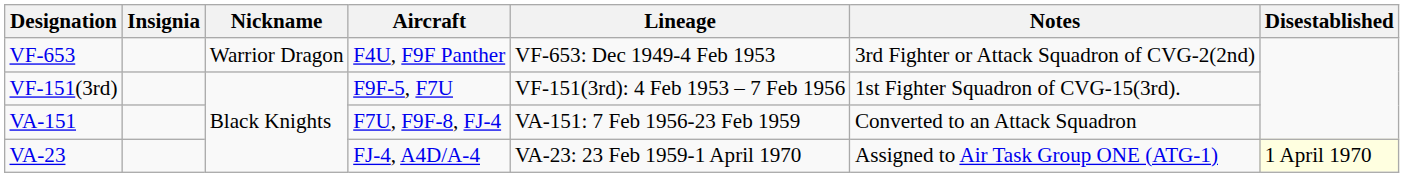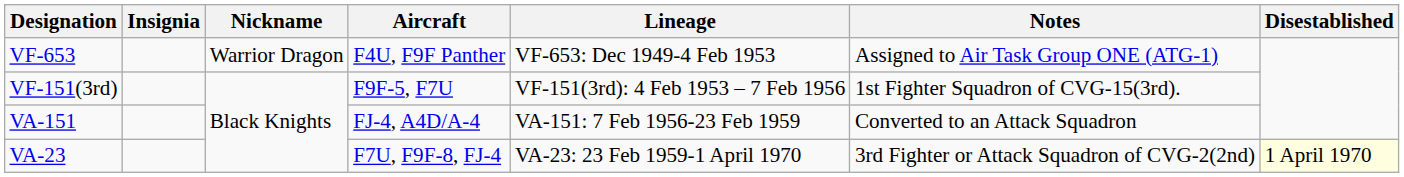(1055, 54) 3rd Fighter or Attack Squadron of CVG-2(2nd) -> (1036, 54) Assigned to Air Task Group ONE (ATG-1)
(427, 121) F7U, F9F-8, FJ-4 -> (417, 121) FJ-4, A4D/A-4
(417, 155) FJ-4, A4D/A-4 -> (427, 155) F7U, F9F-8, FJ-4
(1036, 155) Assigned to Air Task Group ONE (ATG-1) -> (1055, 155) 3rd Fighter or Attack Squadron of CVG-2(2nd)
